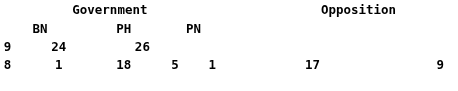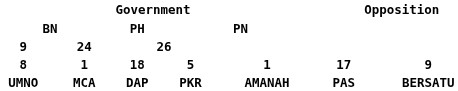+ row: (23, 83)
